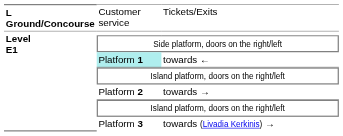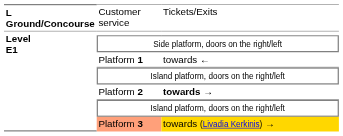(121, 59) paleturquoise background -> (121, 59) no background
(186, 92) normal -> (188, 92) bold
(121, 124) no background -> (121, 124) lightsalmon background
(219, 124) no background -> (219, 124) gold background
